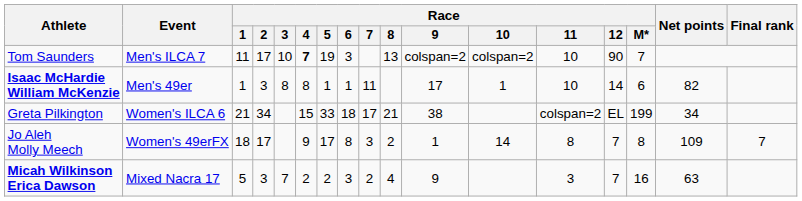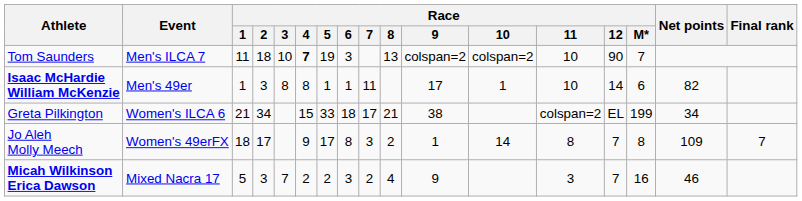(264, 57) 17 -> (264, 57) 18
(691, 178) 63 -> (691, 178) 46
